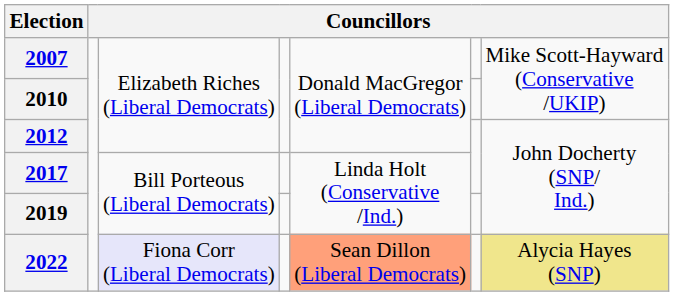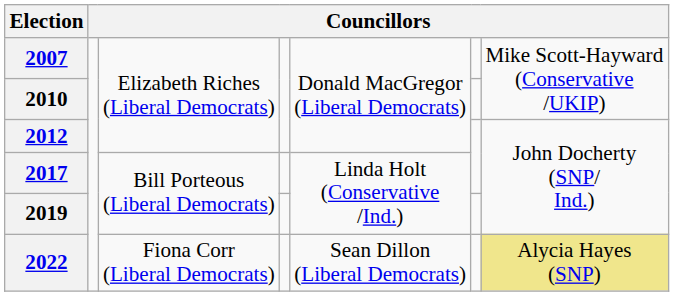(189, 262) lavender background -> (189, 262) no background
(380, 262) lightsalmon background -> (380, 262) no background
